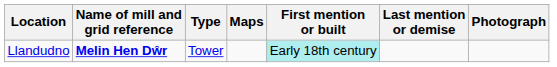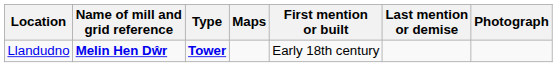(206, 51) normal -> (207, 51) bold
(323, 51) paleturquoise background -> (326, 51) no background
